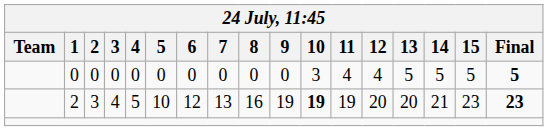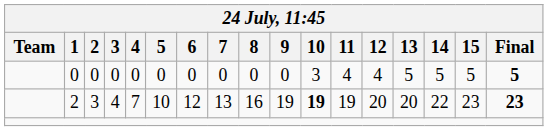(135, 103) 5 -> (135, 103) 7
(440, 103) 21 -> (440, 103) 22
